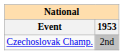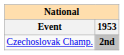(107, 42) normal -> (107, 42) bold
